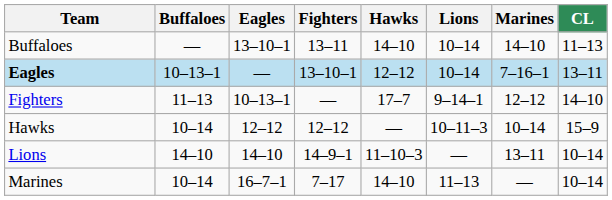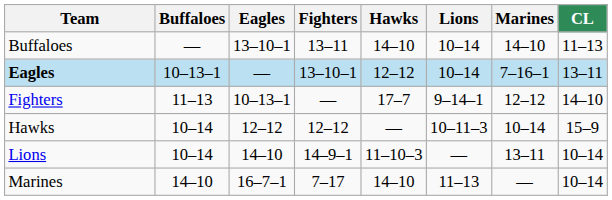(192, 154) 14–10 -> (192, 154) 10–14
(192, 182) 10–14 -> (192, 182) 14–10
